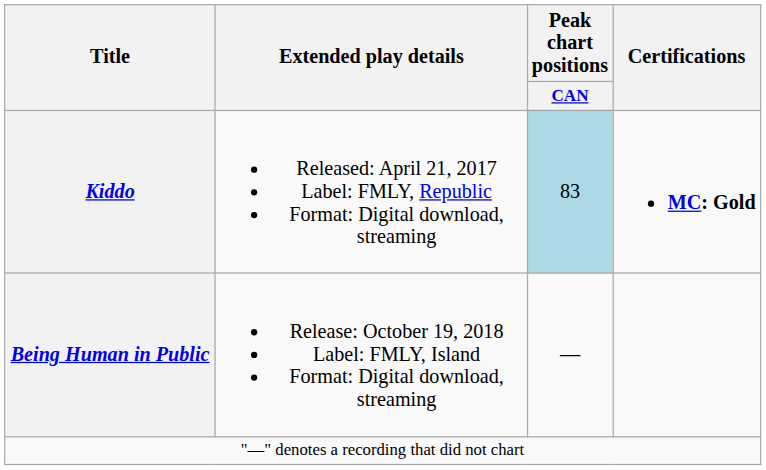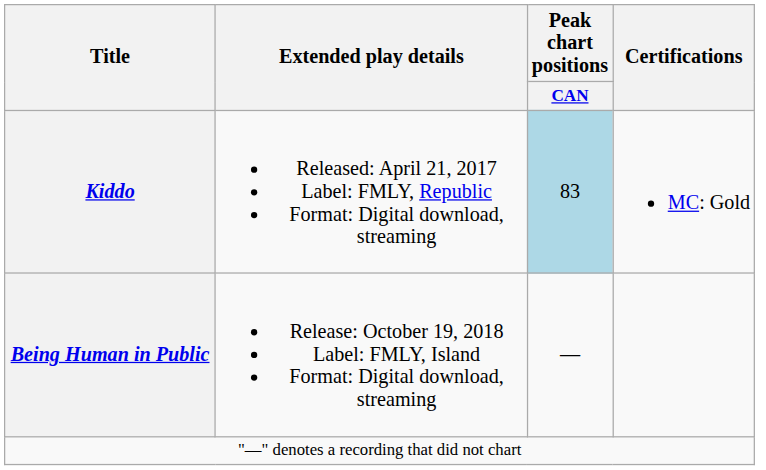(687, 203) bold -> (684, 203) normal
